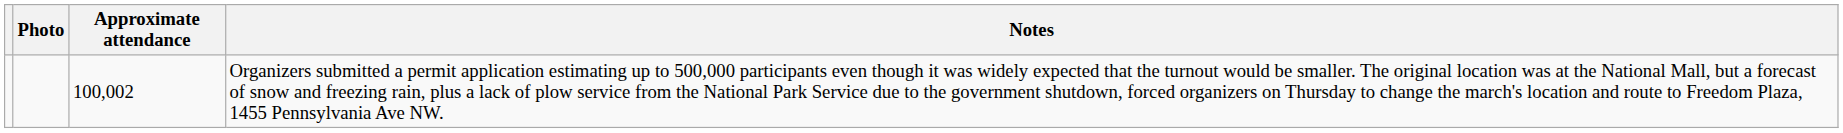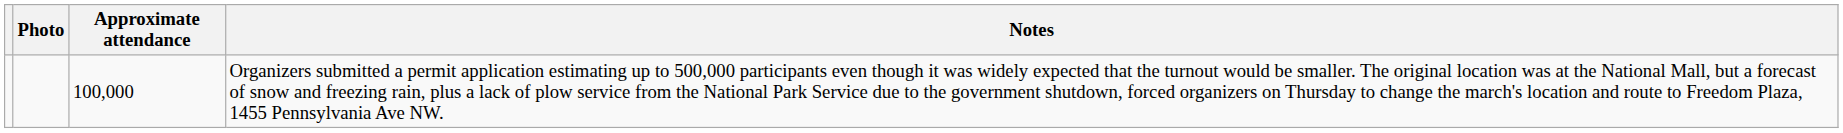(103, 91) 100,002 -> (103, 91) 100,000
